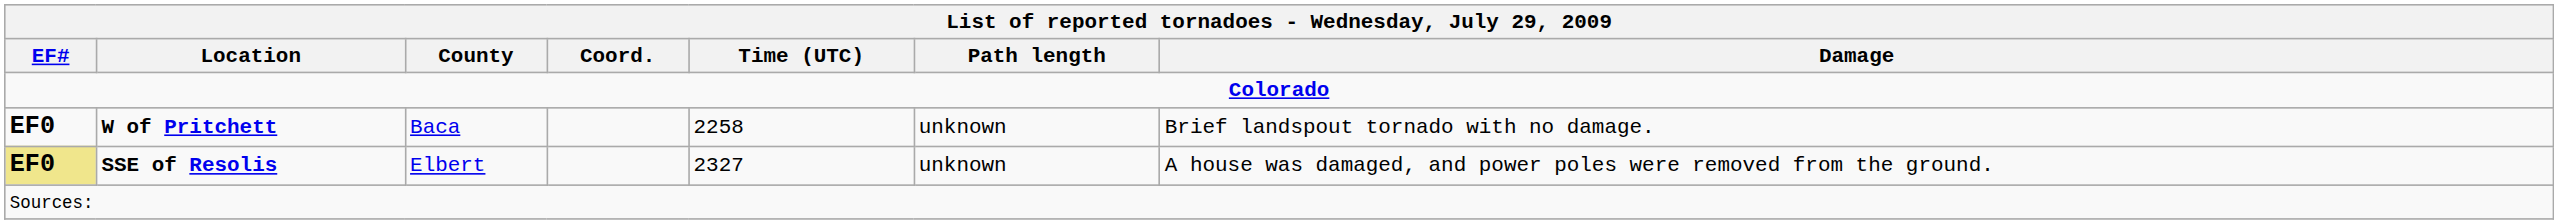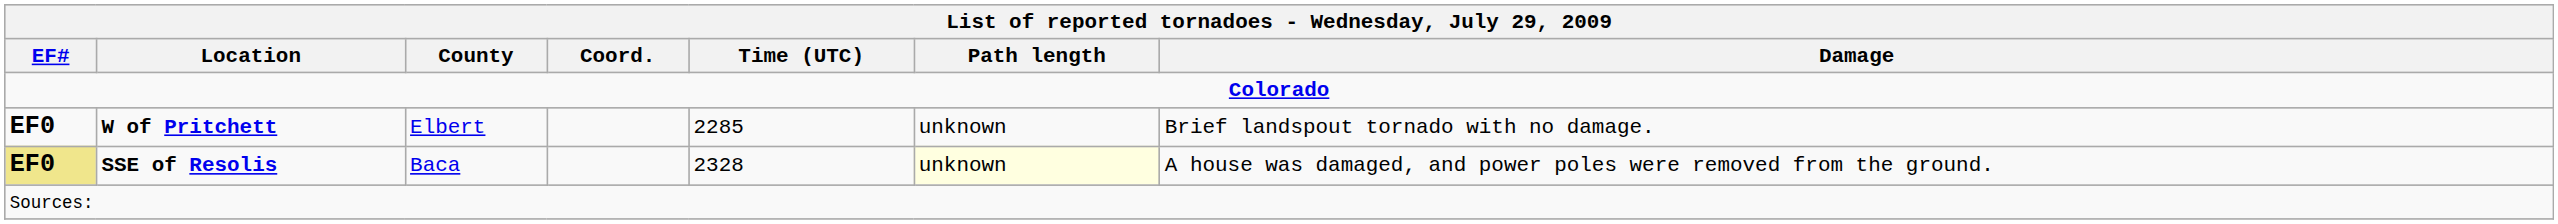(435, 127) Baca -> (448, 127) Elbert
(719, 127) 2258 -> (719, 127) 2285
(448, 166) Elbert -> (435, 166) Baca
(719, 166) 2327 -> (719, 166) 2328
(963, 166) no background -> (963, 166) lightyellow background
